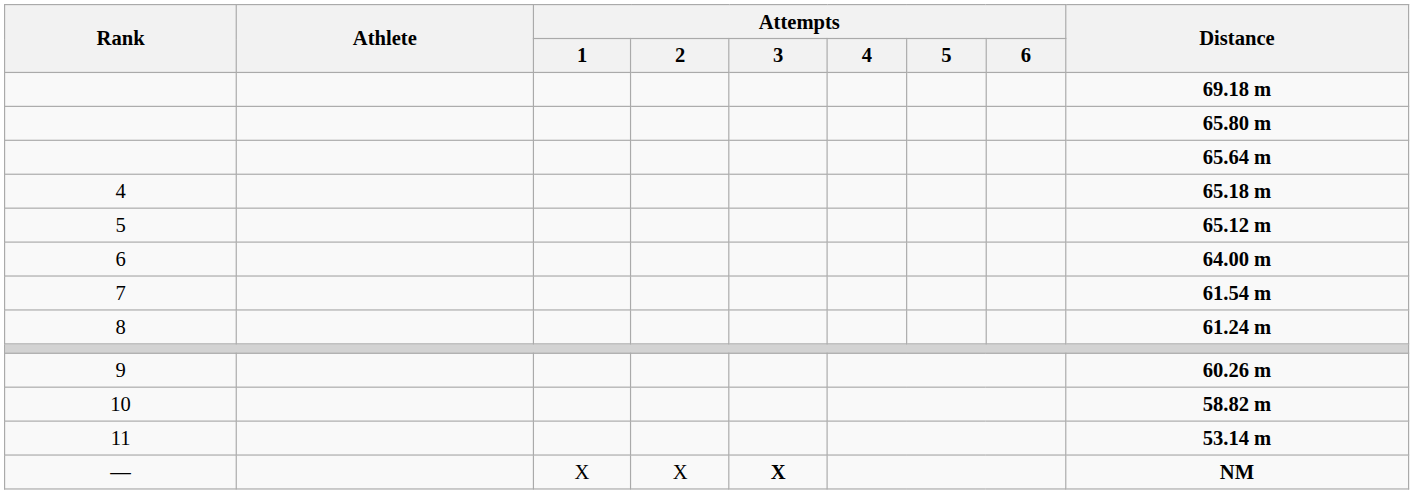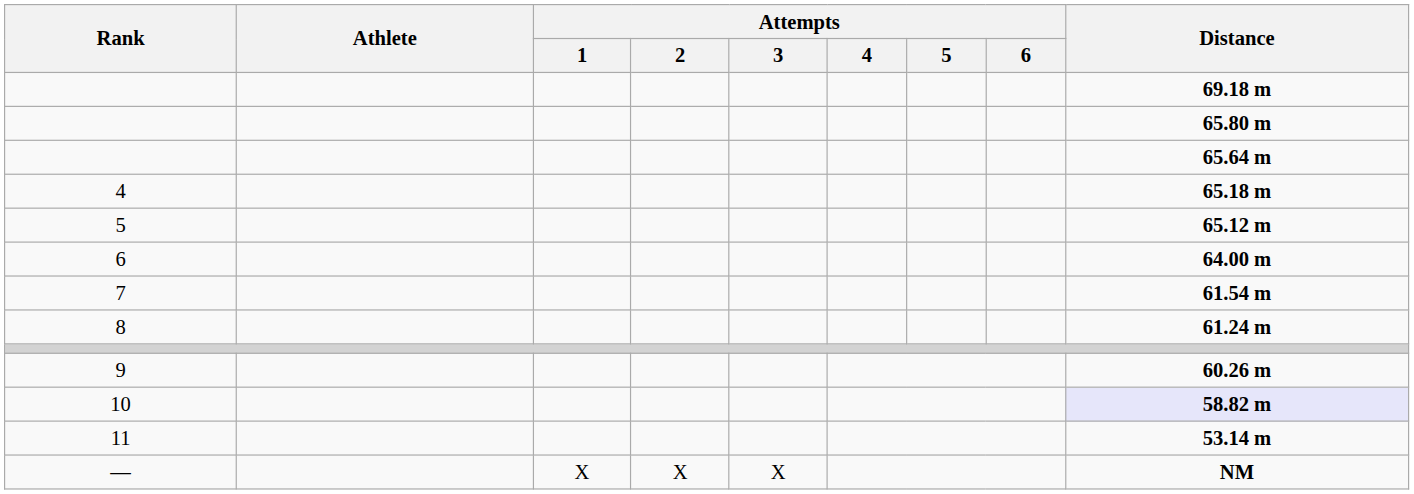(1237, 404) no background -> (1237, 404) lavender background
(778, 472) bold -> (778, 472) normal
